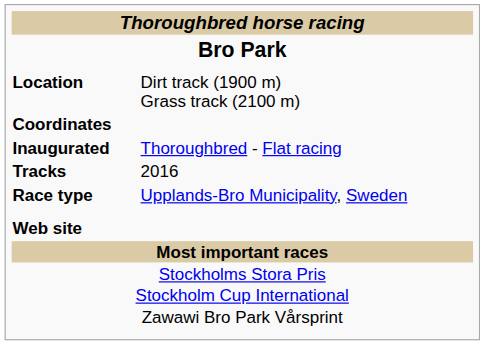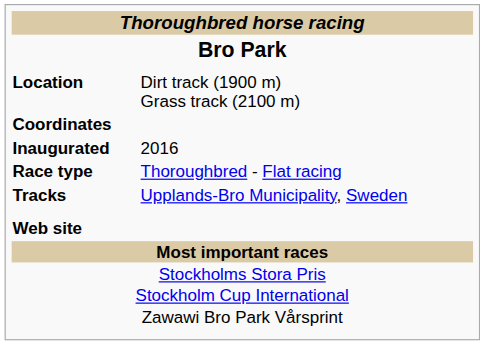(241, 148) Thoroughbred - Flat racing -> (159, 148) 2016
(39, 171) Tracks -> (53, 171) Race type
(159, 171) 2016 -> (241, 171) Thoroughbred - Flat racing
(53, 195) Race type -> (39, 195) Tracks
